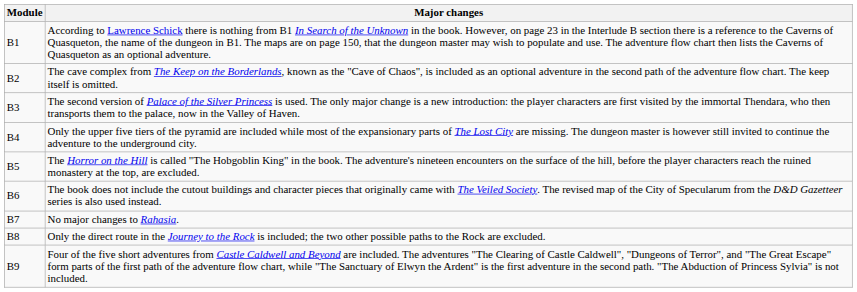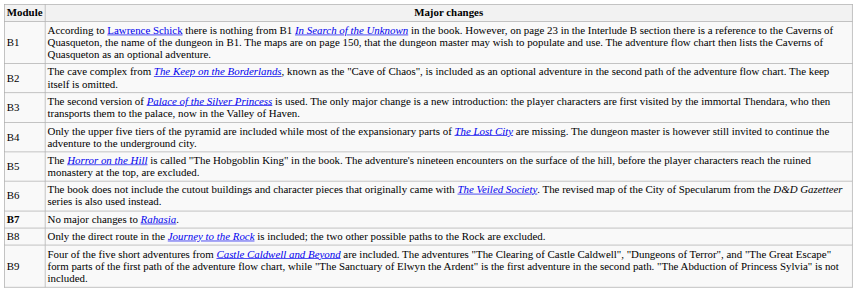(13, 219) normal -> (13, 219) bold
